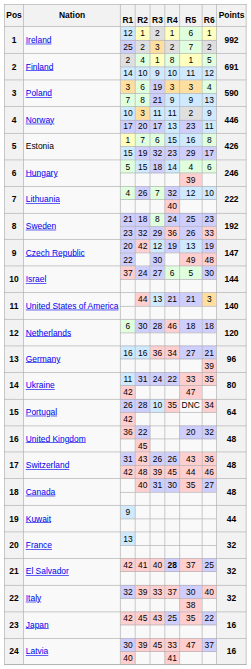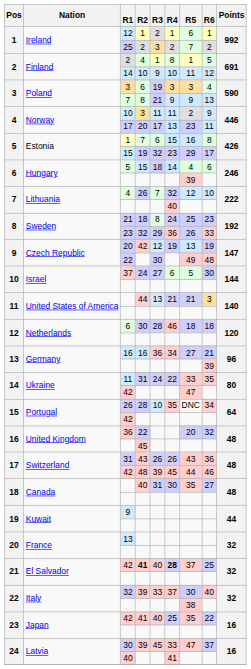(143, 565) normal -> (143, 565) bold
(143, 618) 45 -> (143, 618) 41
(157, 618) 43 -> (157, 618) 40
